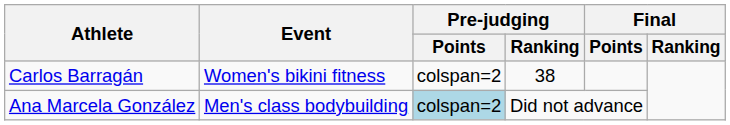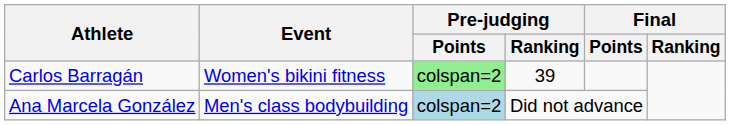(459, 76) no background -> (459, 76) lightgreen background
(545, 76) 38 -> (545, 76) 39
